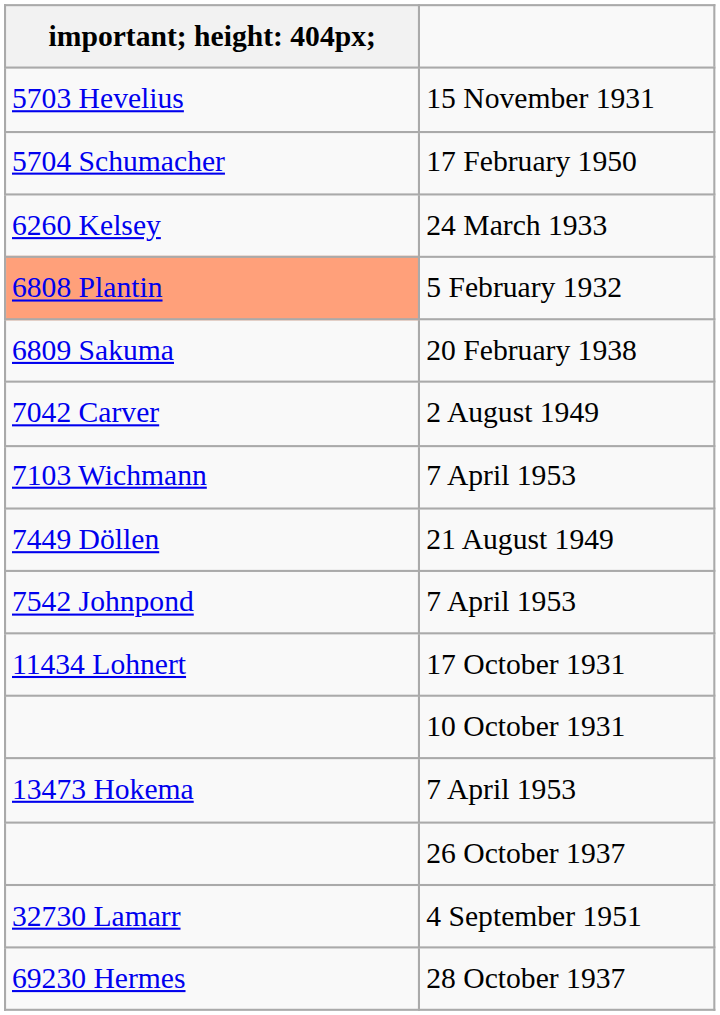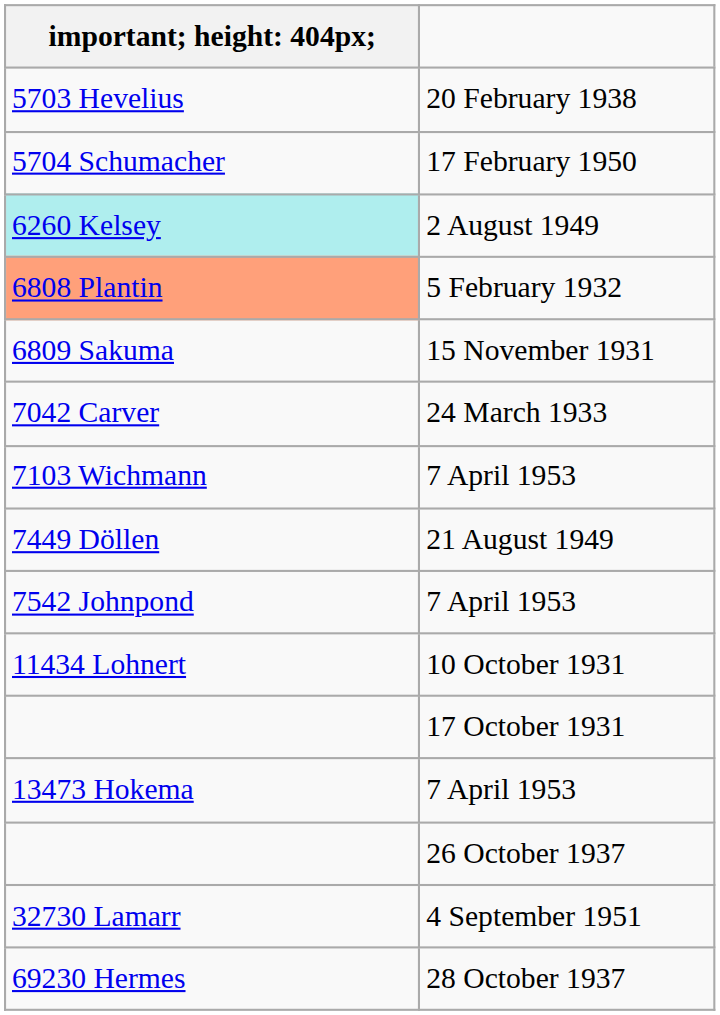(541, 98) 15 November 1931 -> (532, 98) 20 February 1938
(86, 224) no background -> (86, 224) paleturquoise background
(517, 224) 24 March 1933 -> (513, 224) 2 August 1949
(532, 349) 20 February 1938 -> (541, 349) 15 November 1931
(513, 412) 2 August 1949 -> (517, 412) 24 March 1933
(526, 663) 17 October 1931 -> (526, 663) 10 October 1931
(526, 726) 10 October 1931 -> (526, 726) 17 October 1931
